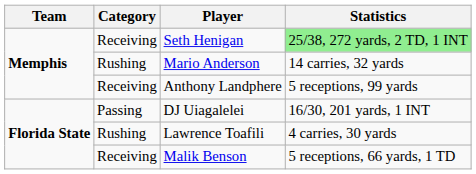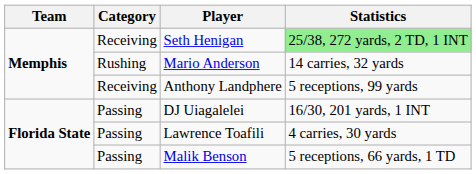(122, 133) Rushing -> (120, 133) Passing
(127, 156) Receiving -> (120, 156) Passing
